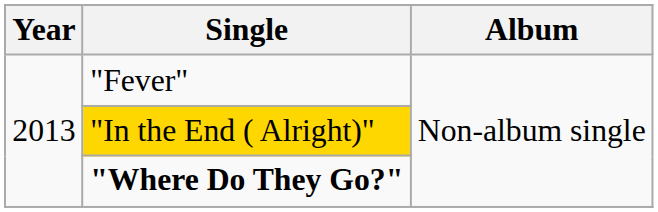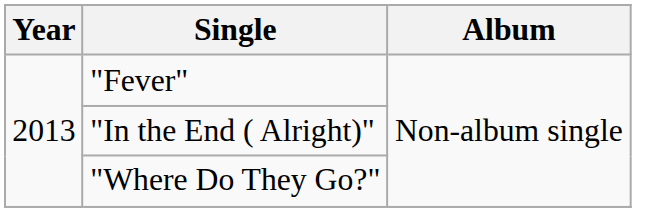(233, 130) gold background -> (233, 130) no background
(247, 180) bold -> (235, 180) normal
